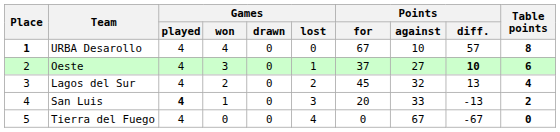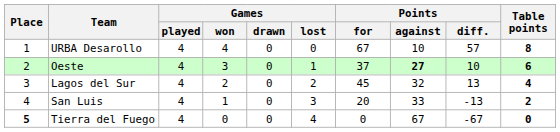(26, 48) bold -> (26, 48) normal
(418, 66) normal -> (418, 66) bold
(473, 66) bold -> (473, 66) normal
(181, 101) bold -> (181, 101) normal
(26, 119) normal -> (26, 119) bold
